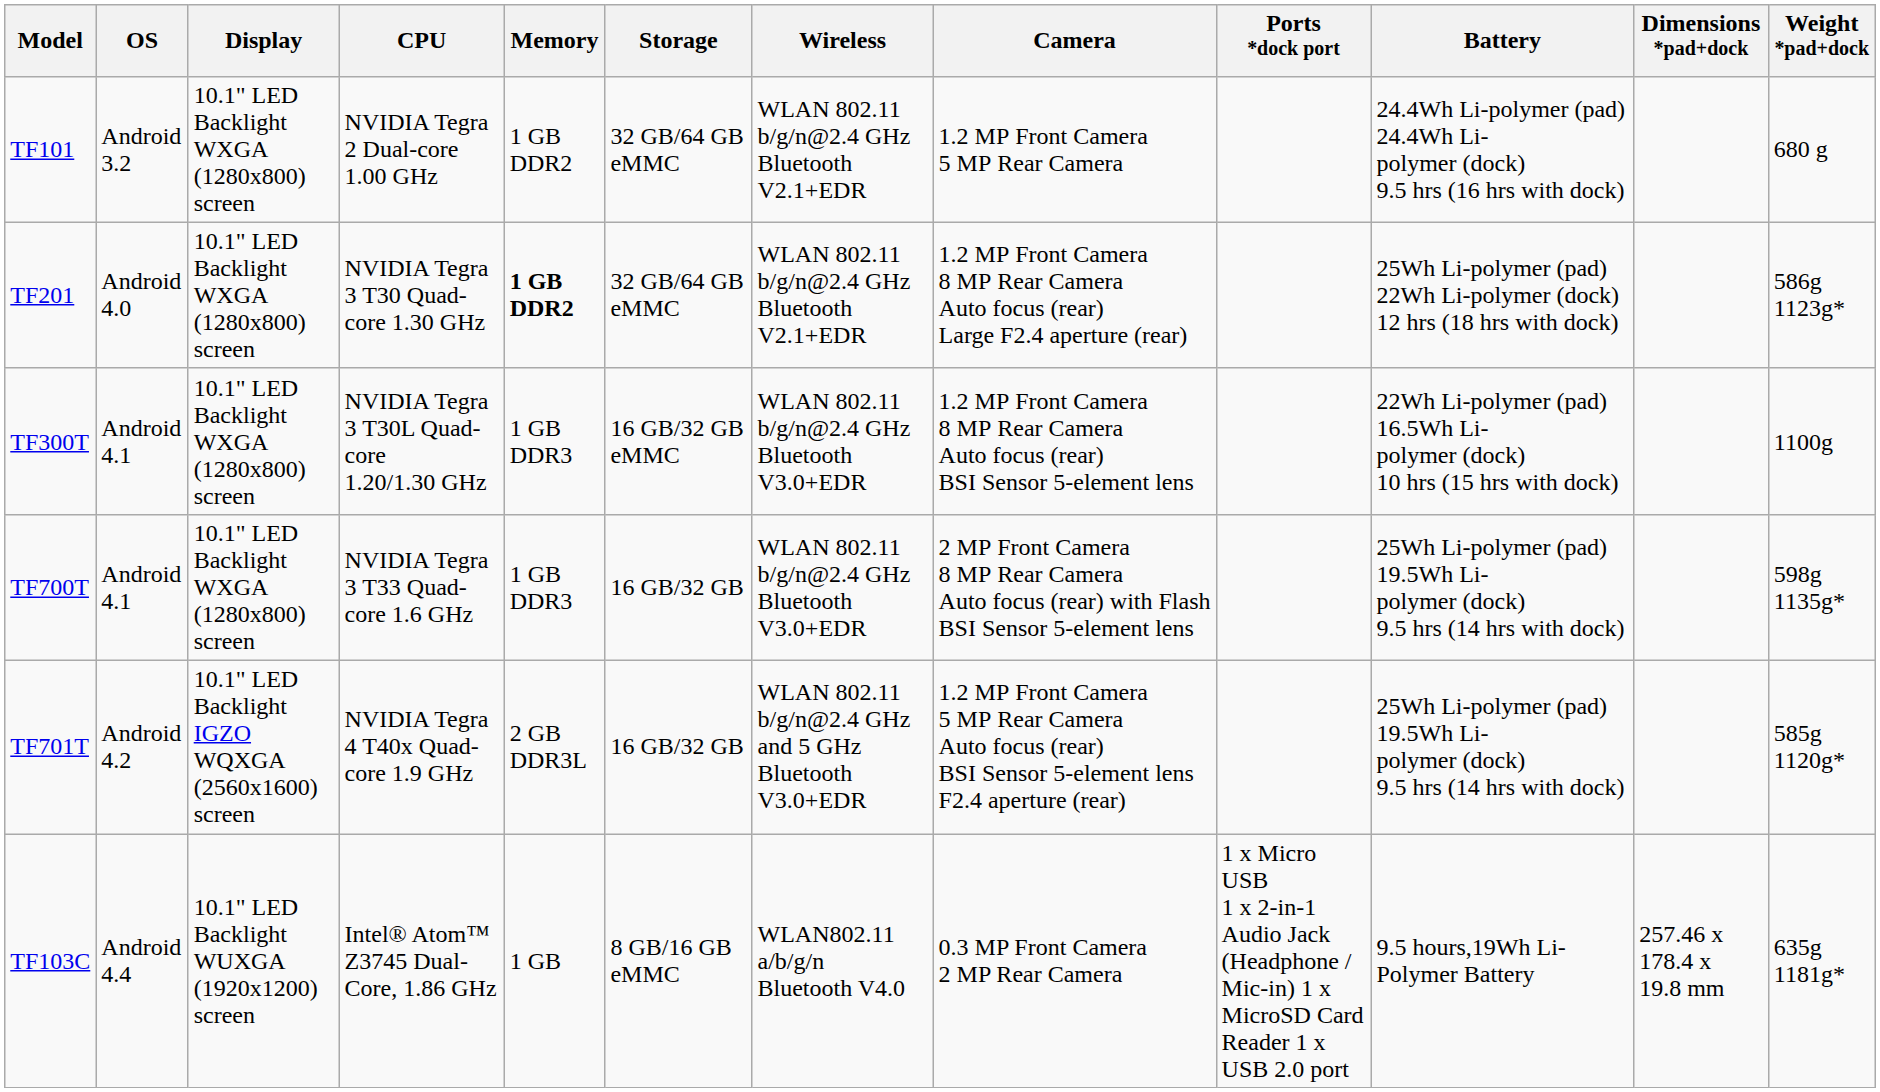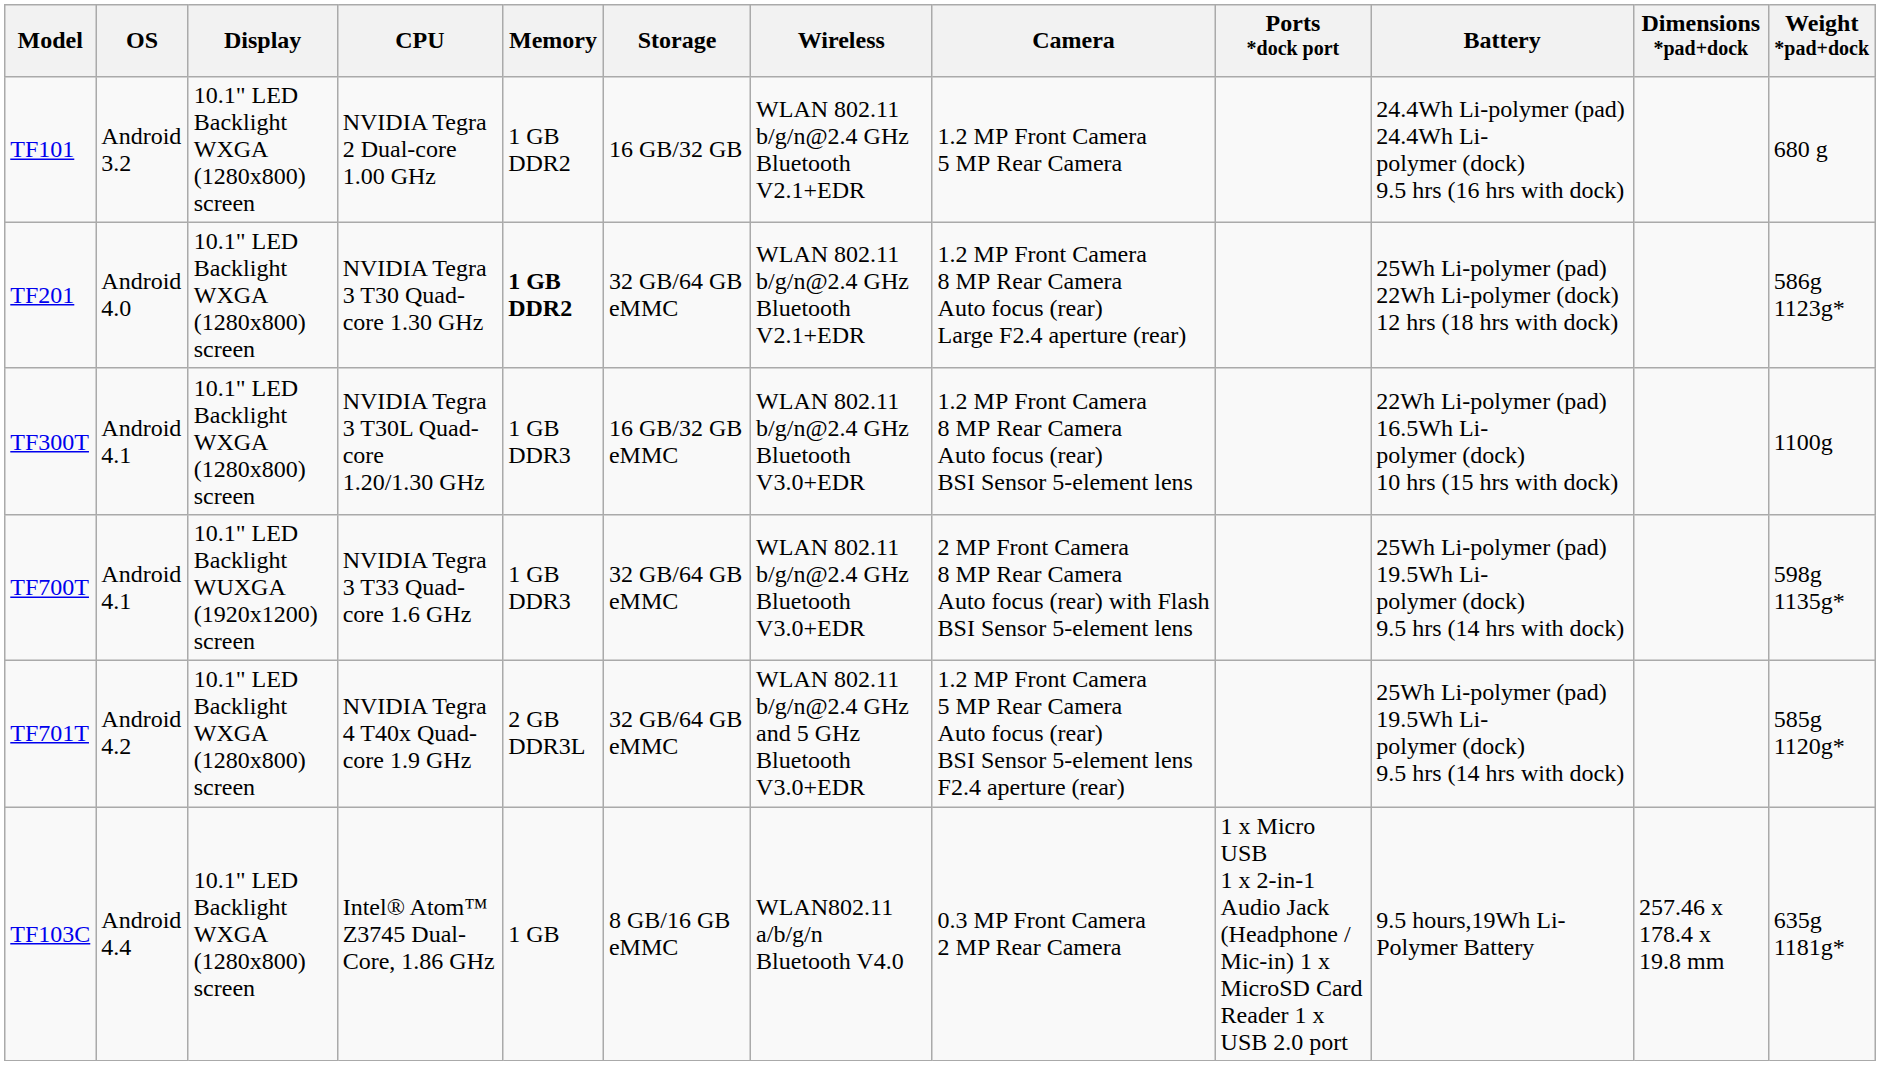(677, 149) 32 GB/64 GB eMMC -> (676, 149) 16 GB/32 GB
(250, 587) 10.1" LED Backlight WXGA (1280x800) screen -> (256, 587) 10.1" LED Backlight WUXGA (1920x1200) screen
(677, 587) 16 GB/32 GB -> (676, 587) 32 GB/64 GB eMMC
(256, 746) 10.1" LED Backlight IGZO WQXGA (2560x1600) screen -> (250, 733) 10.1" LED Backlight WXGA (1280x800) screen
(677, 746) 16 GB/32 GB -> (676, 733) 32 GB/64 GB eMMC
(256, 960) 10.1" LED Backlight WUXGA (1920x1200) screen -> (250, 933) 10.1" LED Backlight WXGA (1280x800) screen
